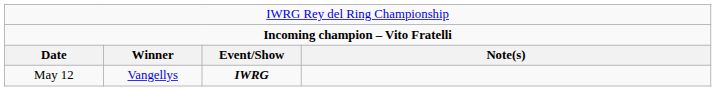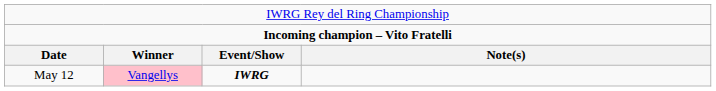(153, 75) no background -> (153, 75) pink background
